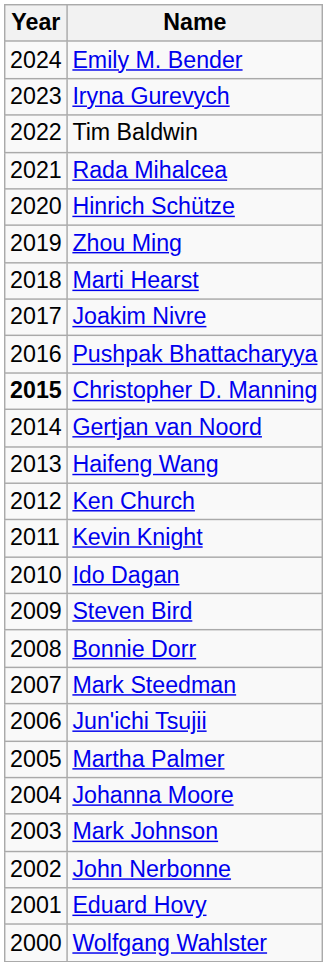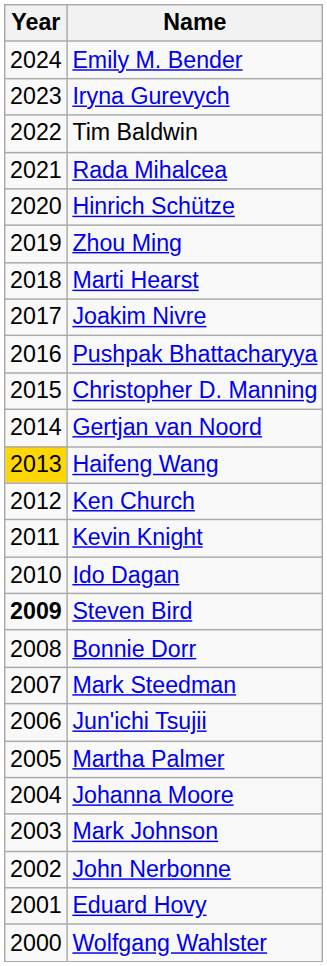(36, 390) bold -> (36, 390) normal
(36, 464) no background -> (36, 464) gold background
(36, 611) normal -> (36, 611) bold
